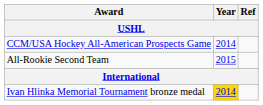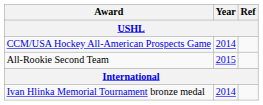(226, 92) gold background -> (226, 92) no background
